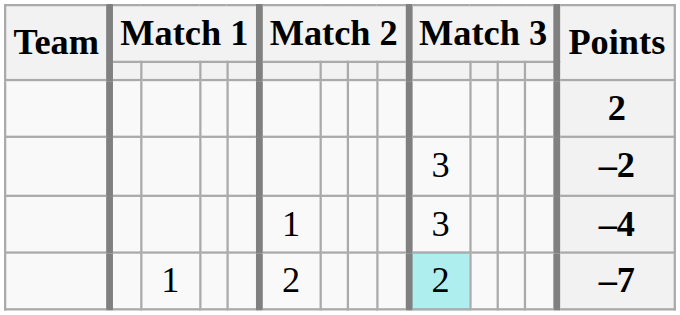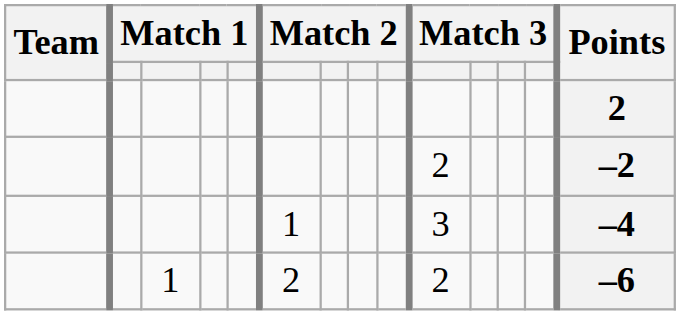(440, 165) 3 -> (440, 165) 2
(440, 280) paleturquoise background -> (440, 280) no background
(617, 280) –7 -> (617, 280) –6
